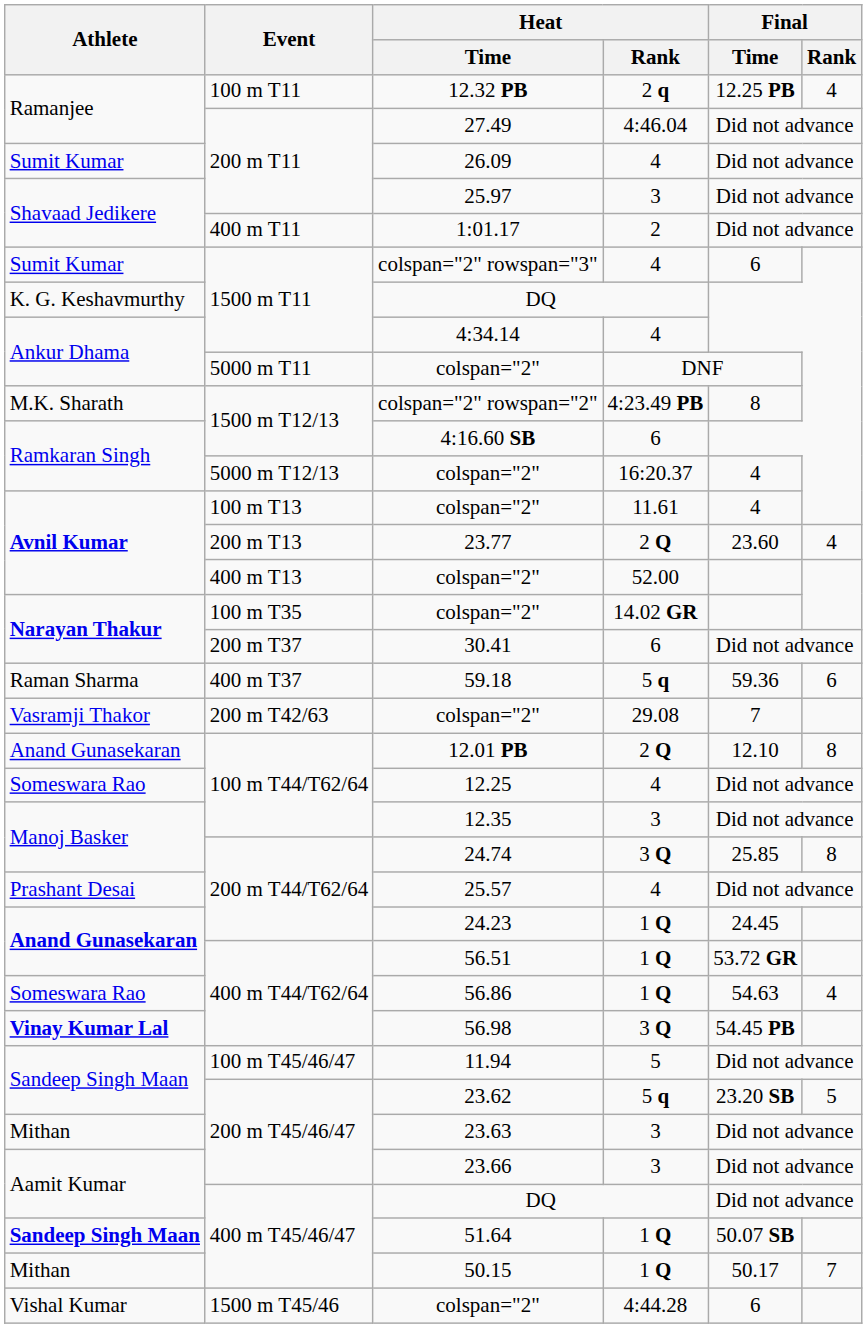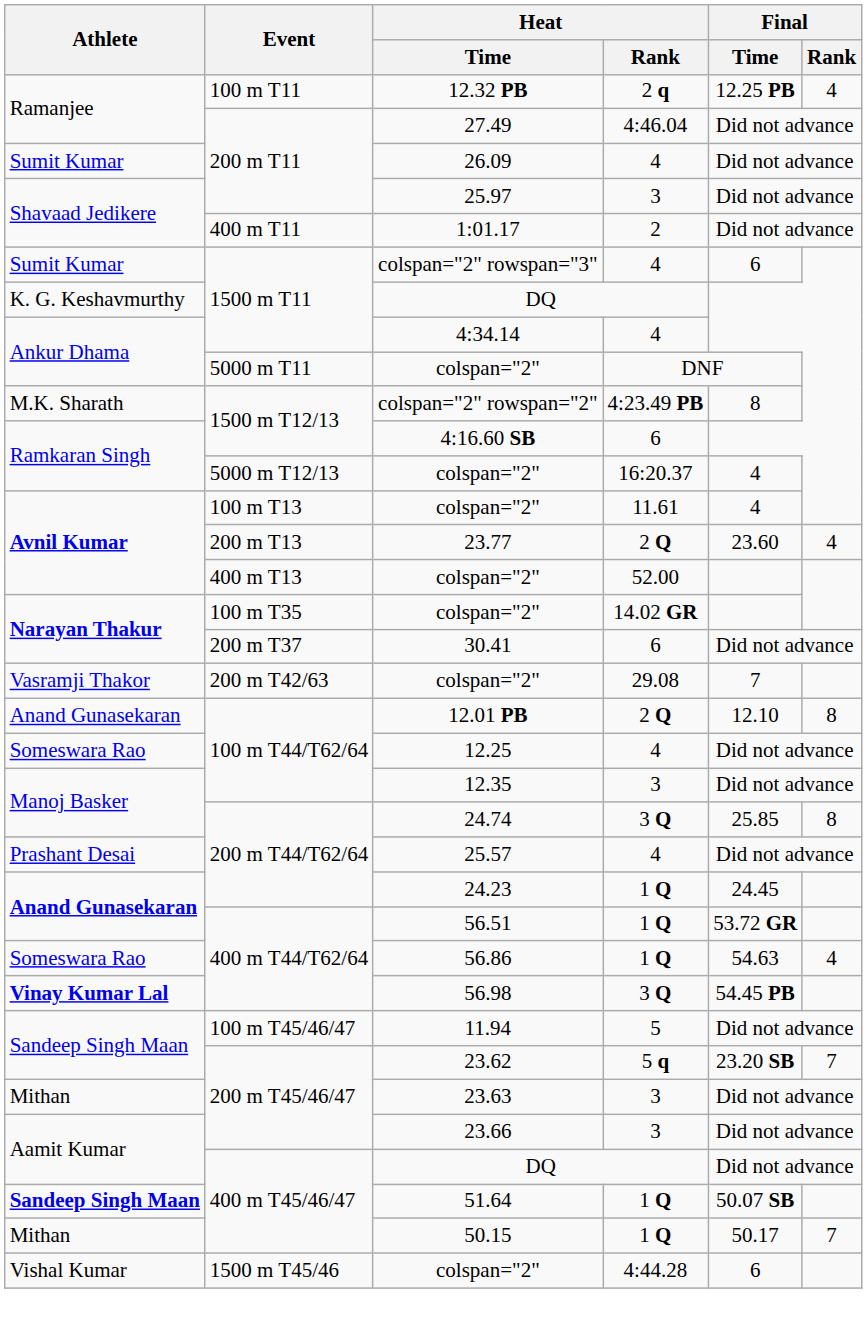- row: (256, 681)
(832, 1097) 5 -> (832, 1062) 7
